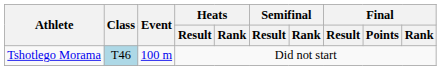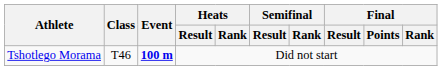(121, 55) lightblue background -> (121, 55) no background
(156, 55) normal -> (157, 55) bold
